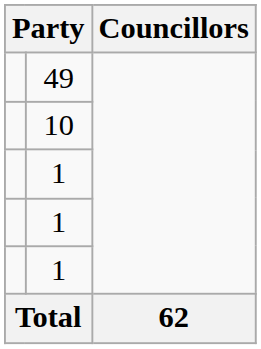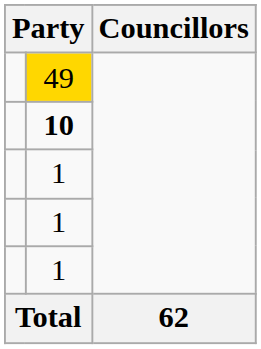(59, 76) no background -> (59, 76) gold background
(59, 125) normal -> (59, 125) bold
